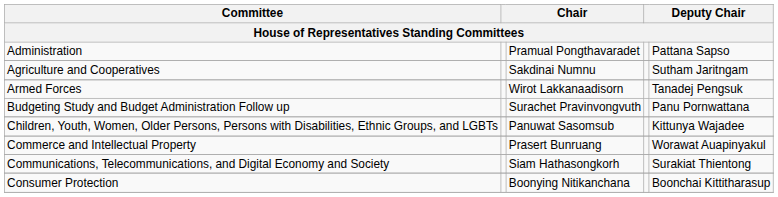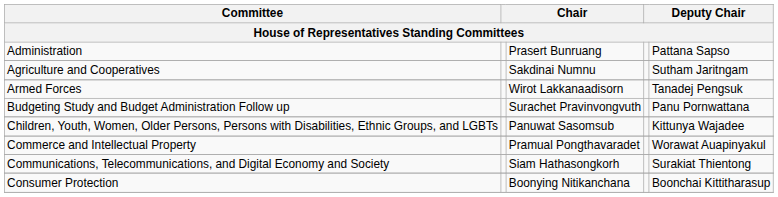(574, 51) Pramual Pongthavaradet -> (555, 51) Prasert Bunruang
(555, 145) Prasert Bunruang -> (574, 145) Pramual Pongthavaradet
